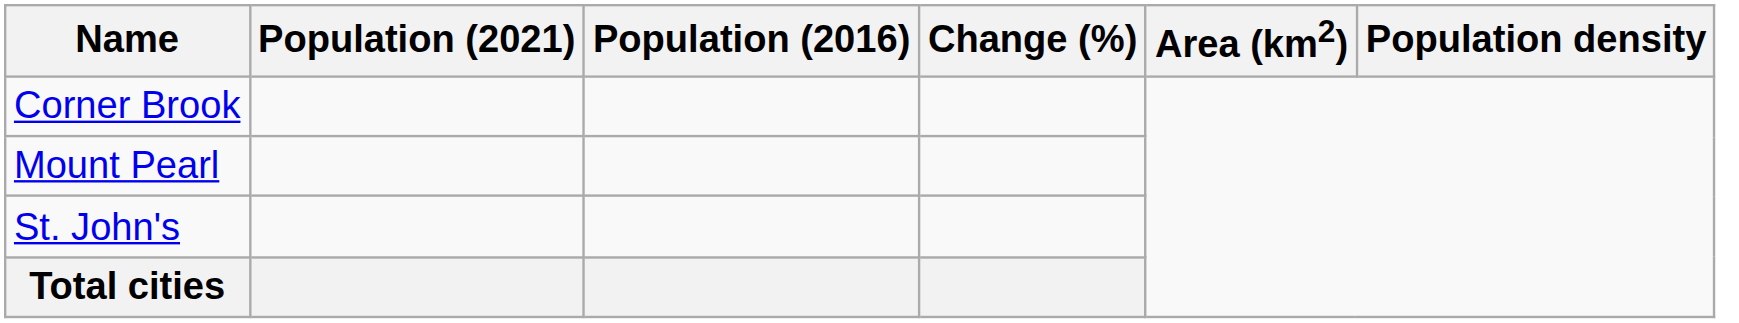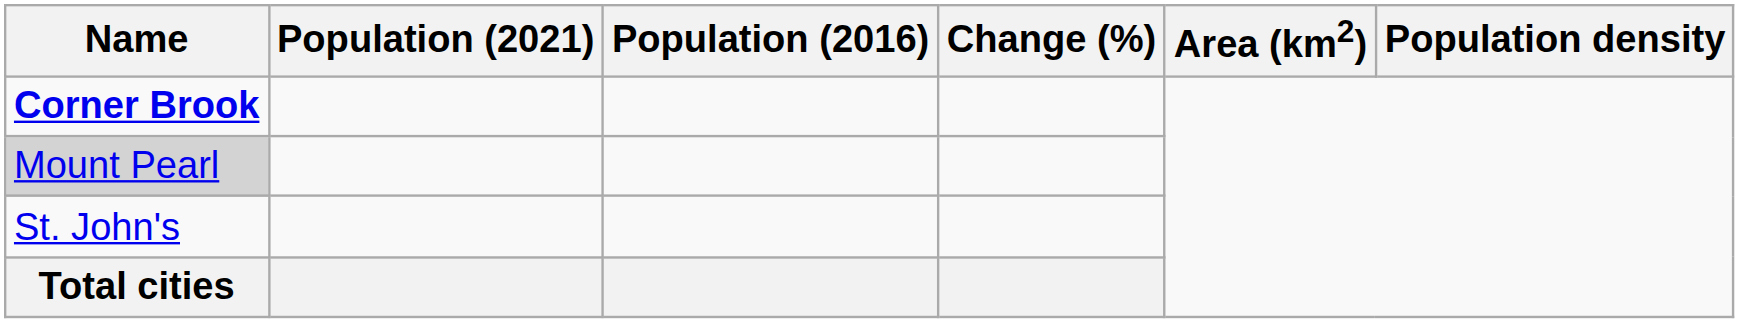(127, 105) normal -> (137, 105) bold
(117, 165) no background -> (117, 165) lightgrey background
